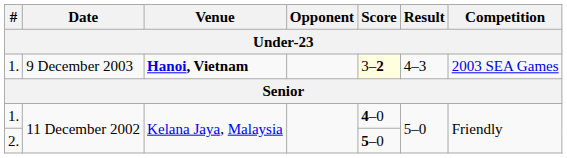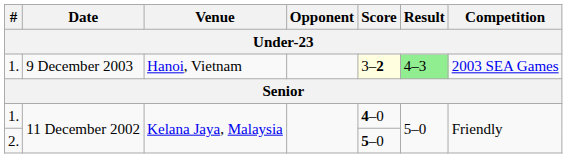(198, 66) bold -> (195, 66) normal
(415, 66) no background -> (415, 66) lightgreen background
